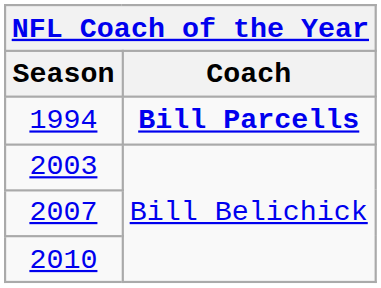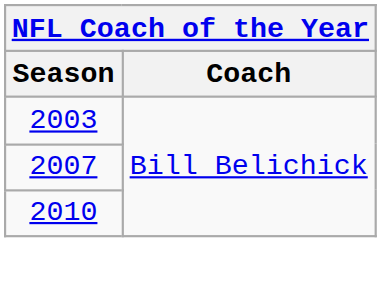- row: (63, 121)
